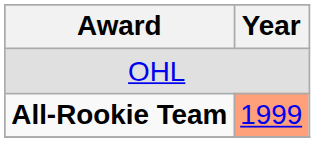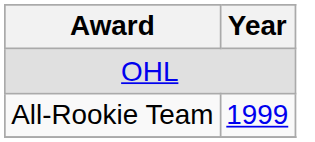(119, 114) bold -> (112, 114) normal
(271, 114) lightsalmon background -> (257, 114) no background
